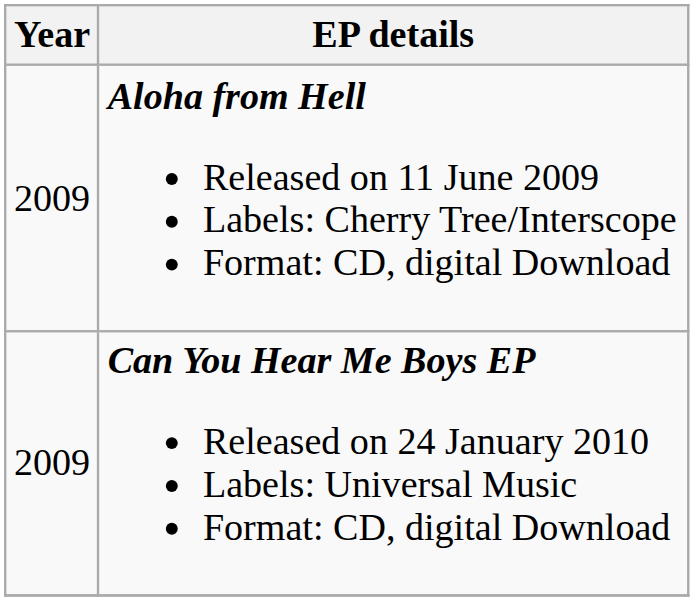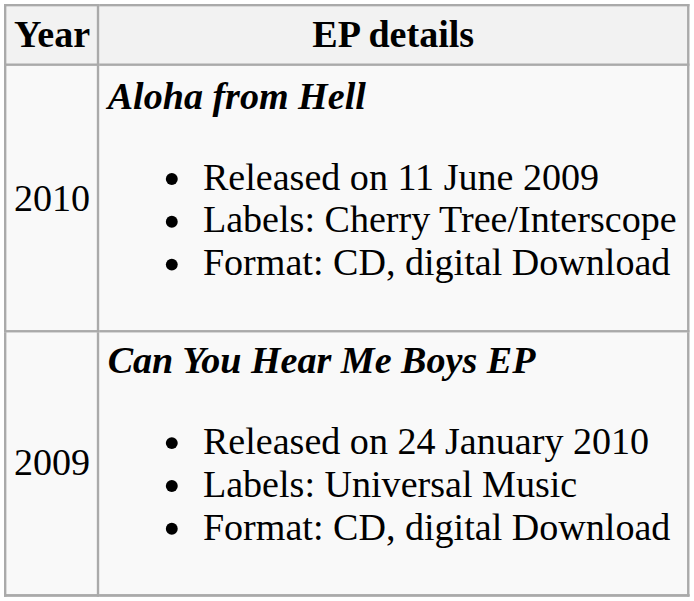(52, 197) 2009 -> (52, 197) 2010
